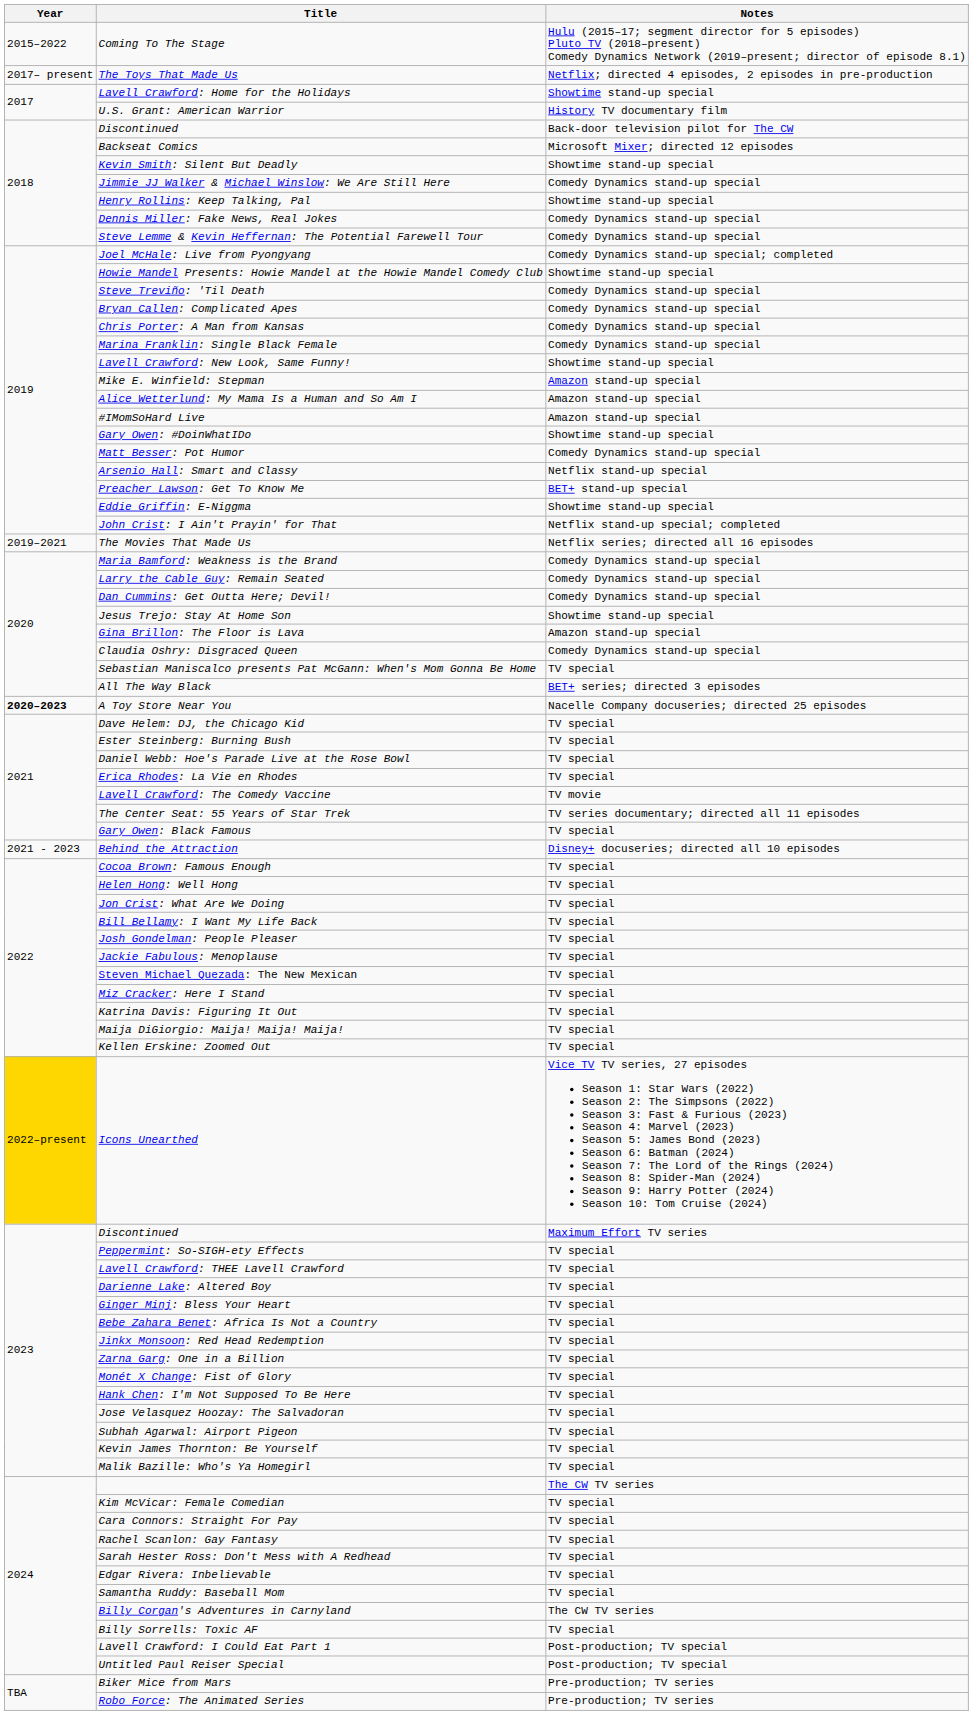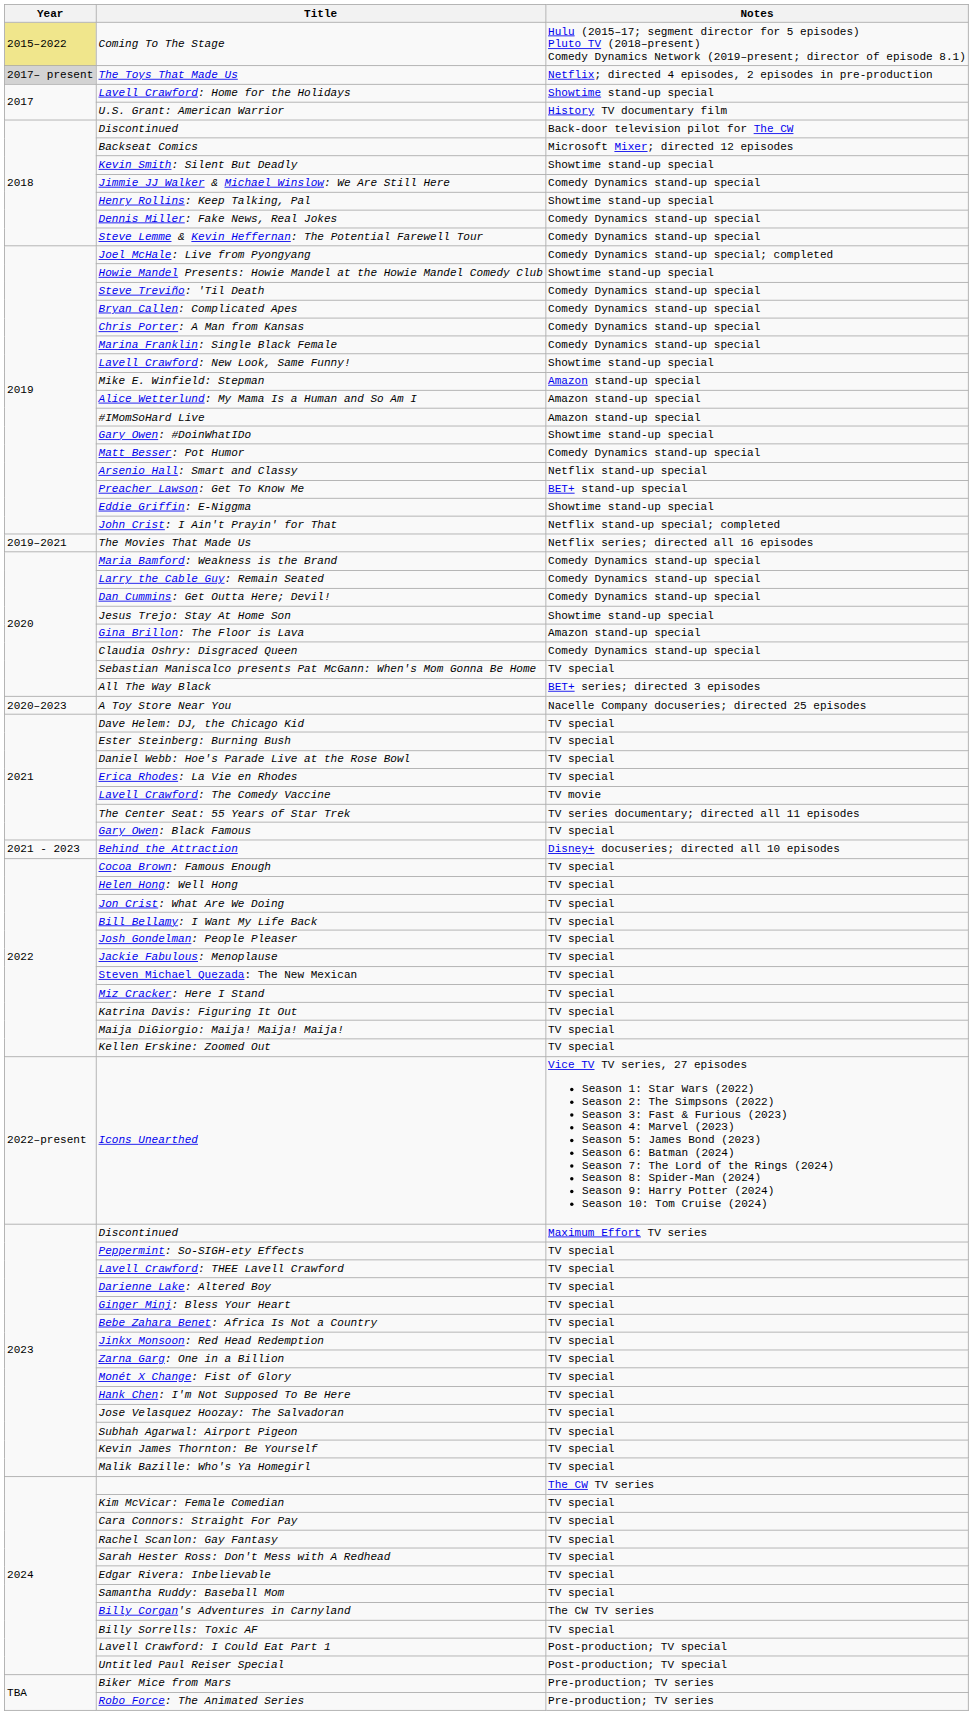(37, 44) no background -> (37, 44) khaki background
(50, 75) no background -> (50, 75) lightgrey background
(37, 705) bold -> (37, 705) normal
(47, 1140) gold background -> (47, 1140) no background
